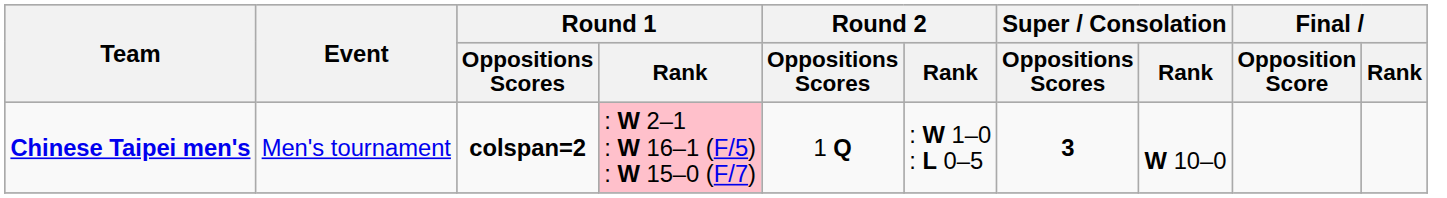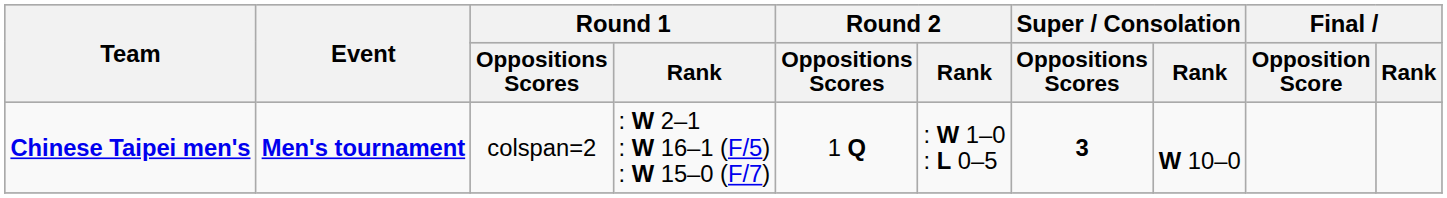(356, 148) normal -> (363, 148) bold
(528, 148) bold -> (542, 148) normal
(680, 148) pink background -> (694, 148) no background
